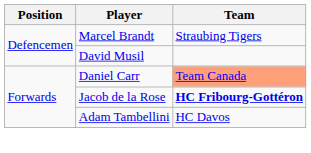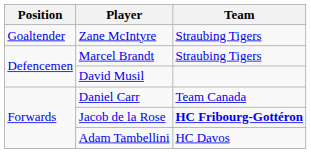+ row: (118, 35)
(211, 76) lightsalmon background -> (211, 96) no background
